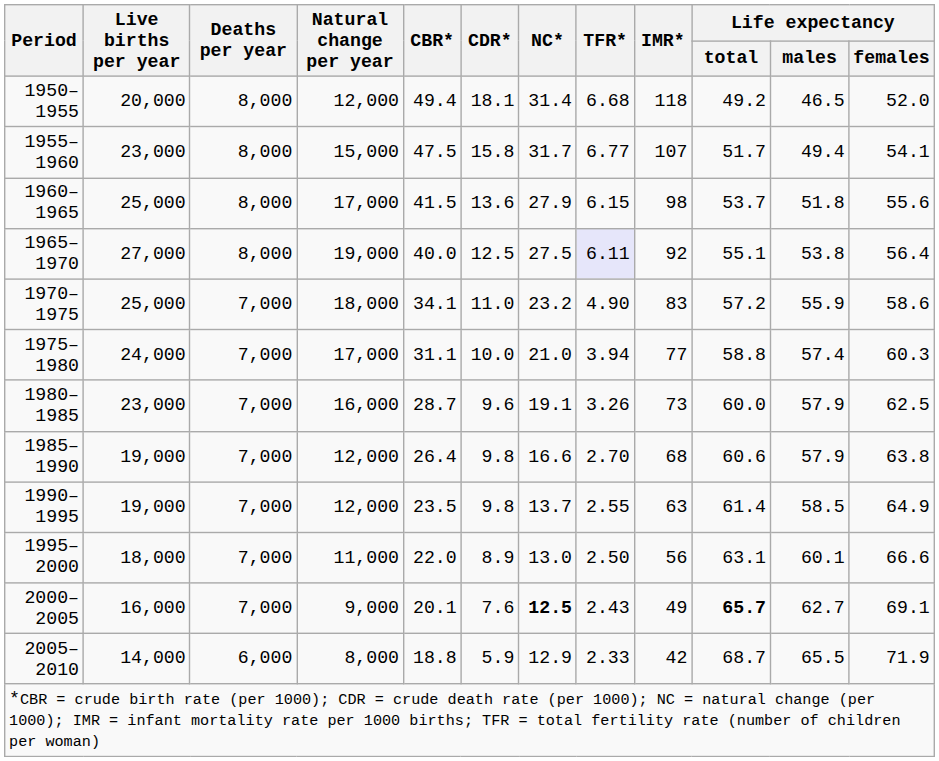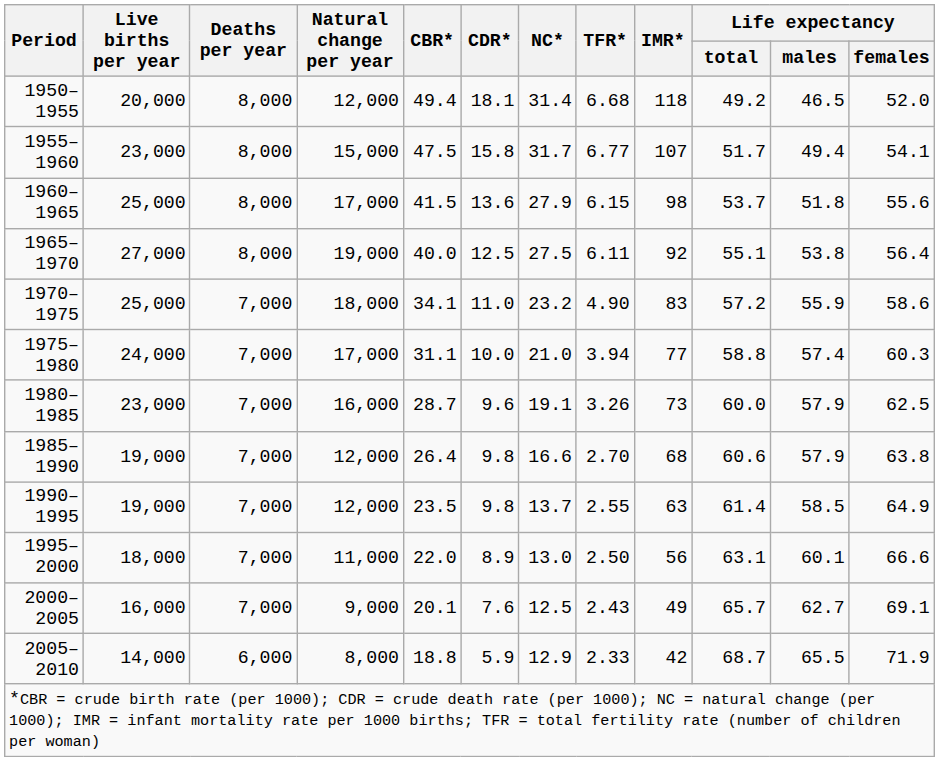(608, 254) lavender background -> (608, 254) no background
(550, 608) bold -> (550, 608) normal
(744, 608) bold -> (744, 608) normal
